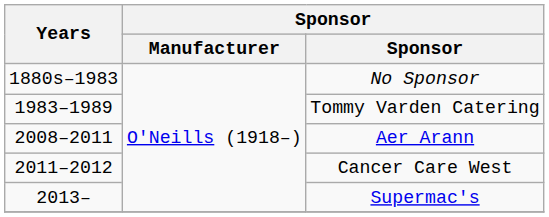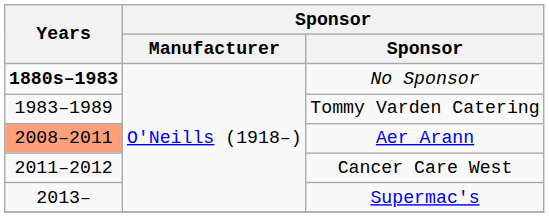(64, 79) normal -> (64, 79) bold
(64, 138) no background -> (64, 138) lightsalmon background
